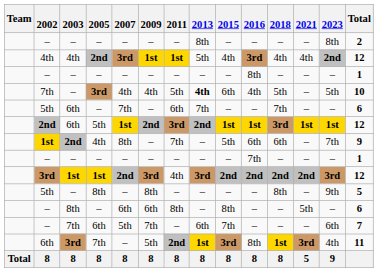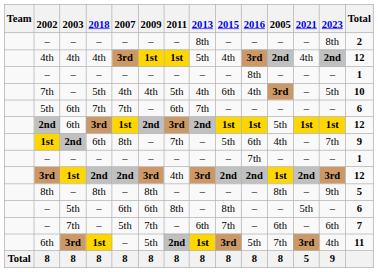columns swapped: (99, 24) <-> (280, 24)
(202, 91) bold -> (202, 91) normal
(47, 192) 5th -> (47, 192) 8th
(73, 208) 8th -> (73, 208) 5th
(254, 242) 8th -> (254, 242) 5th
